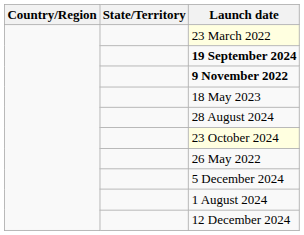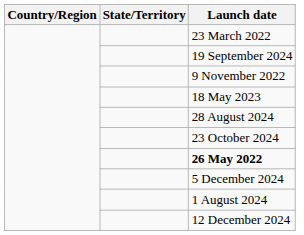(231, 35) lightyellow background -> (231, 35) no background
(244, 55) bold -> (242, 55) normal
(240, 76) bold -> (238, 76) normal
(235, 138) lightyellow background -> (235, 138) no background
(226, 158) normal -> (227, 158) bold
